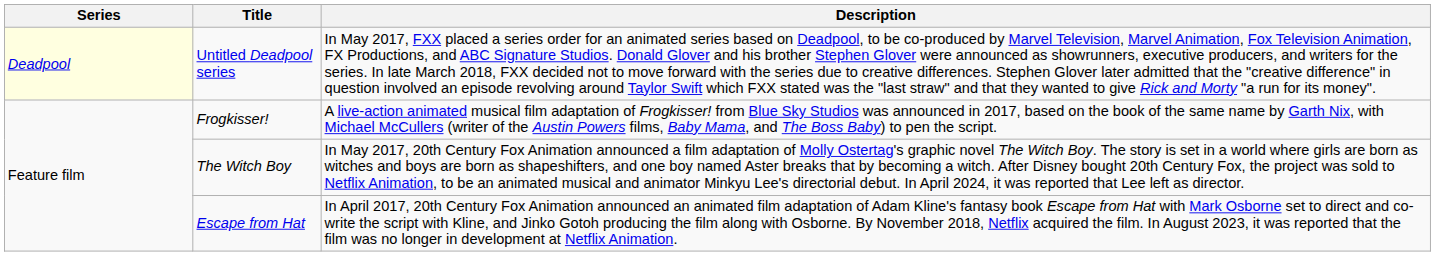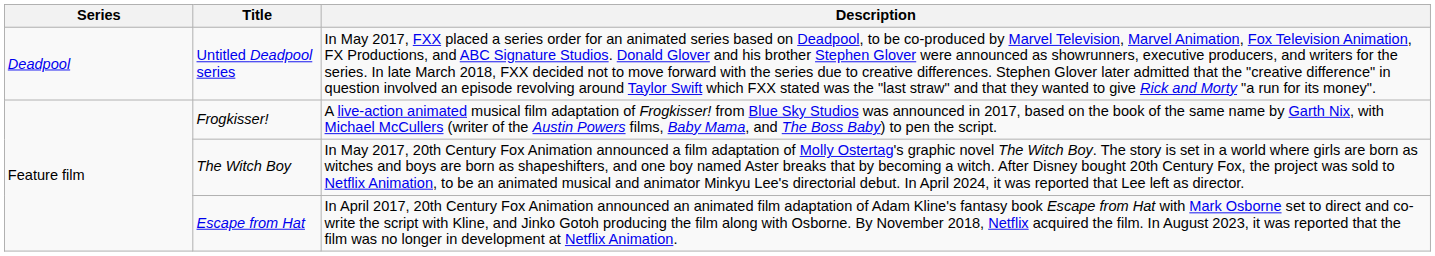(39, 63) lightyellow background -> (39, 63) no background
